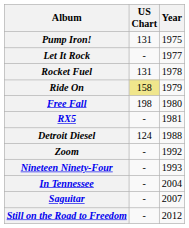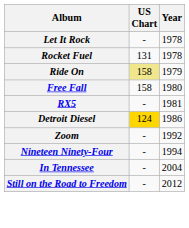- row: (67, 39)
(172, 55) 1977 -> (172, 39) 1978
(144, 103) 198 -> (144, 87) 158
(144, 135) no background -> (144, 119) gold background
(172, 135) 1988 -> (172, 119) 1986
(172, 167) 1993 -> (172, 151) 1994
- row: (67, 199)
